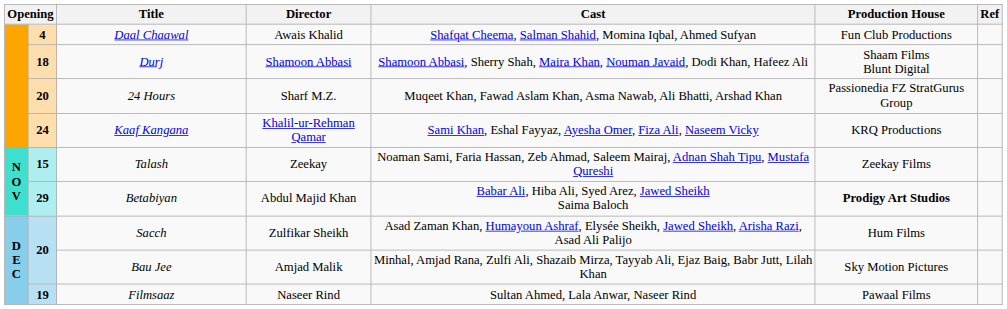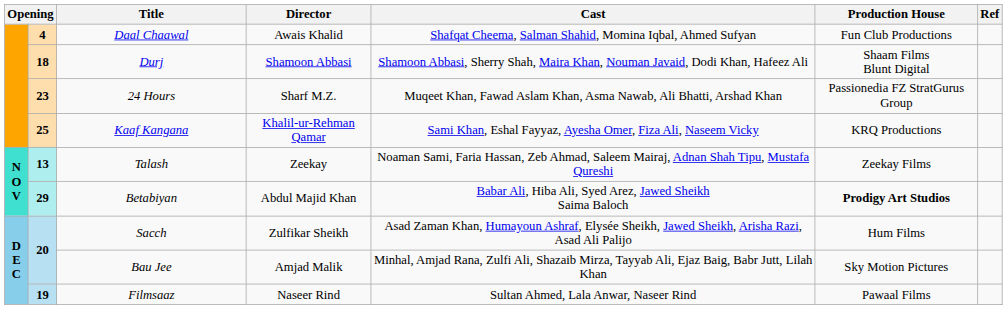(42, 95) 20 -> (42, 95) 23
(42, 130) 24 -> (42, 130) 25
(42, 164) 15 -> (42, 164) 13
